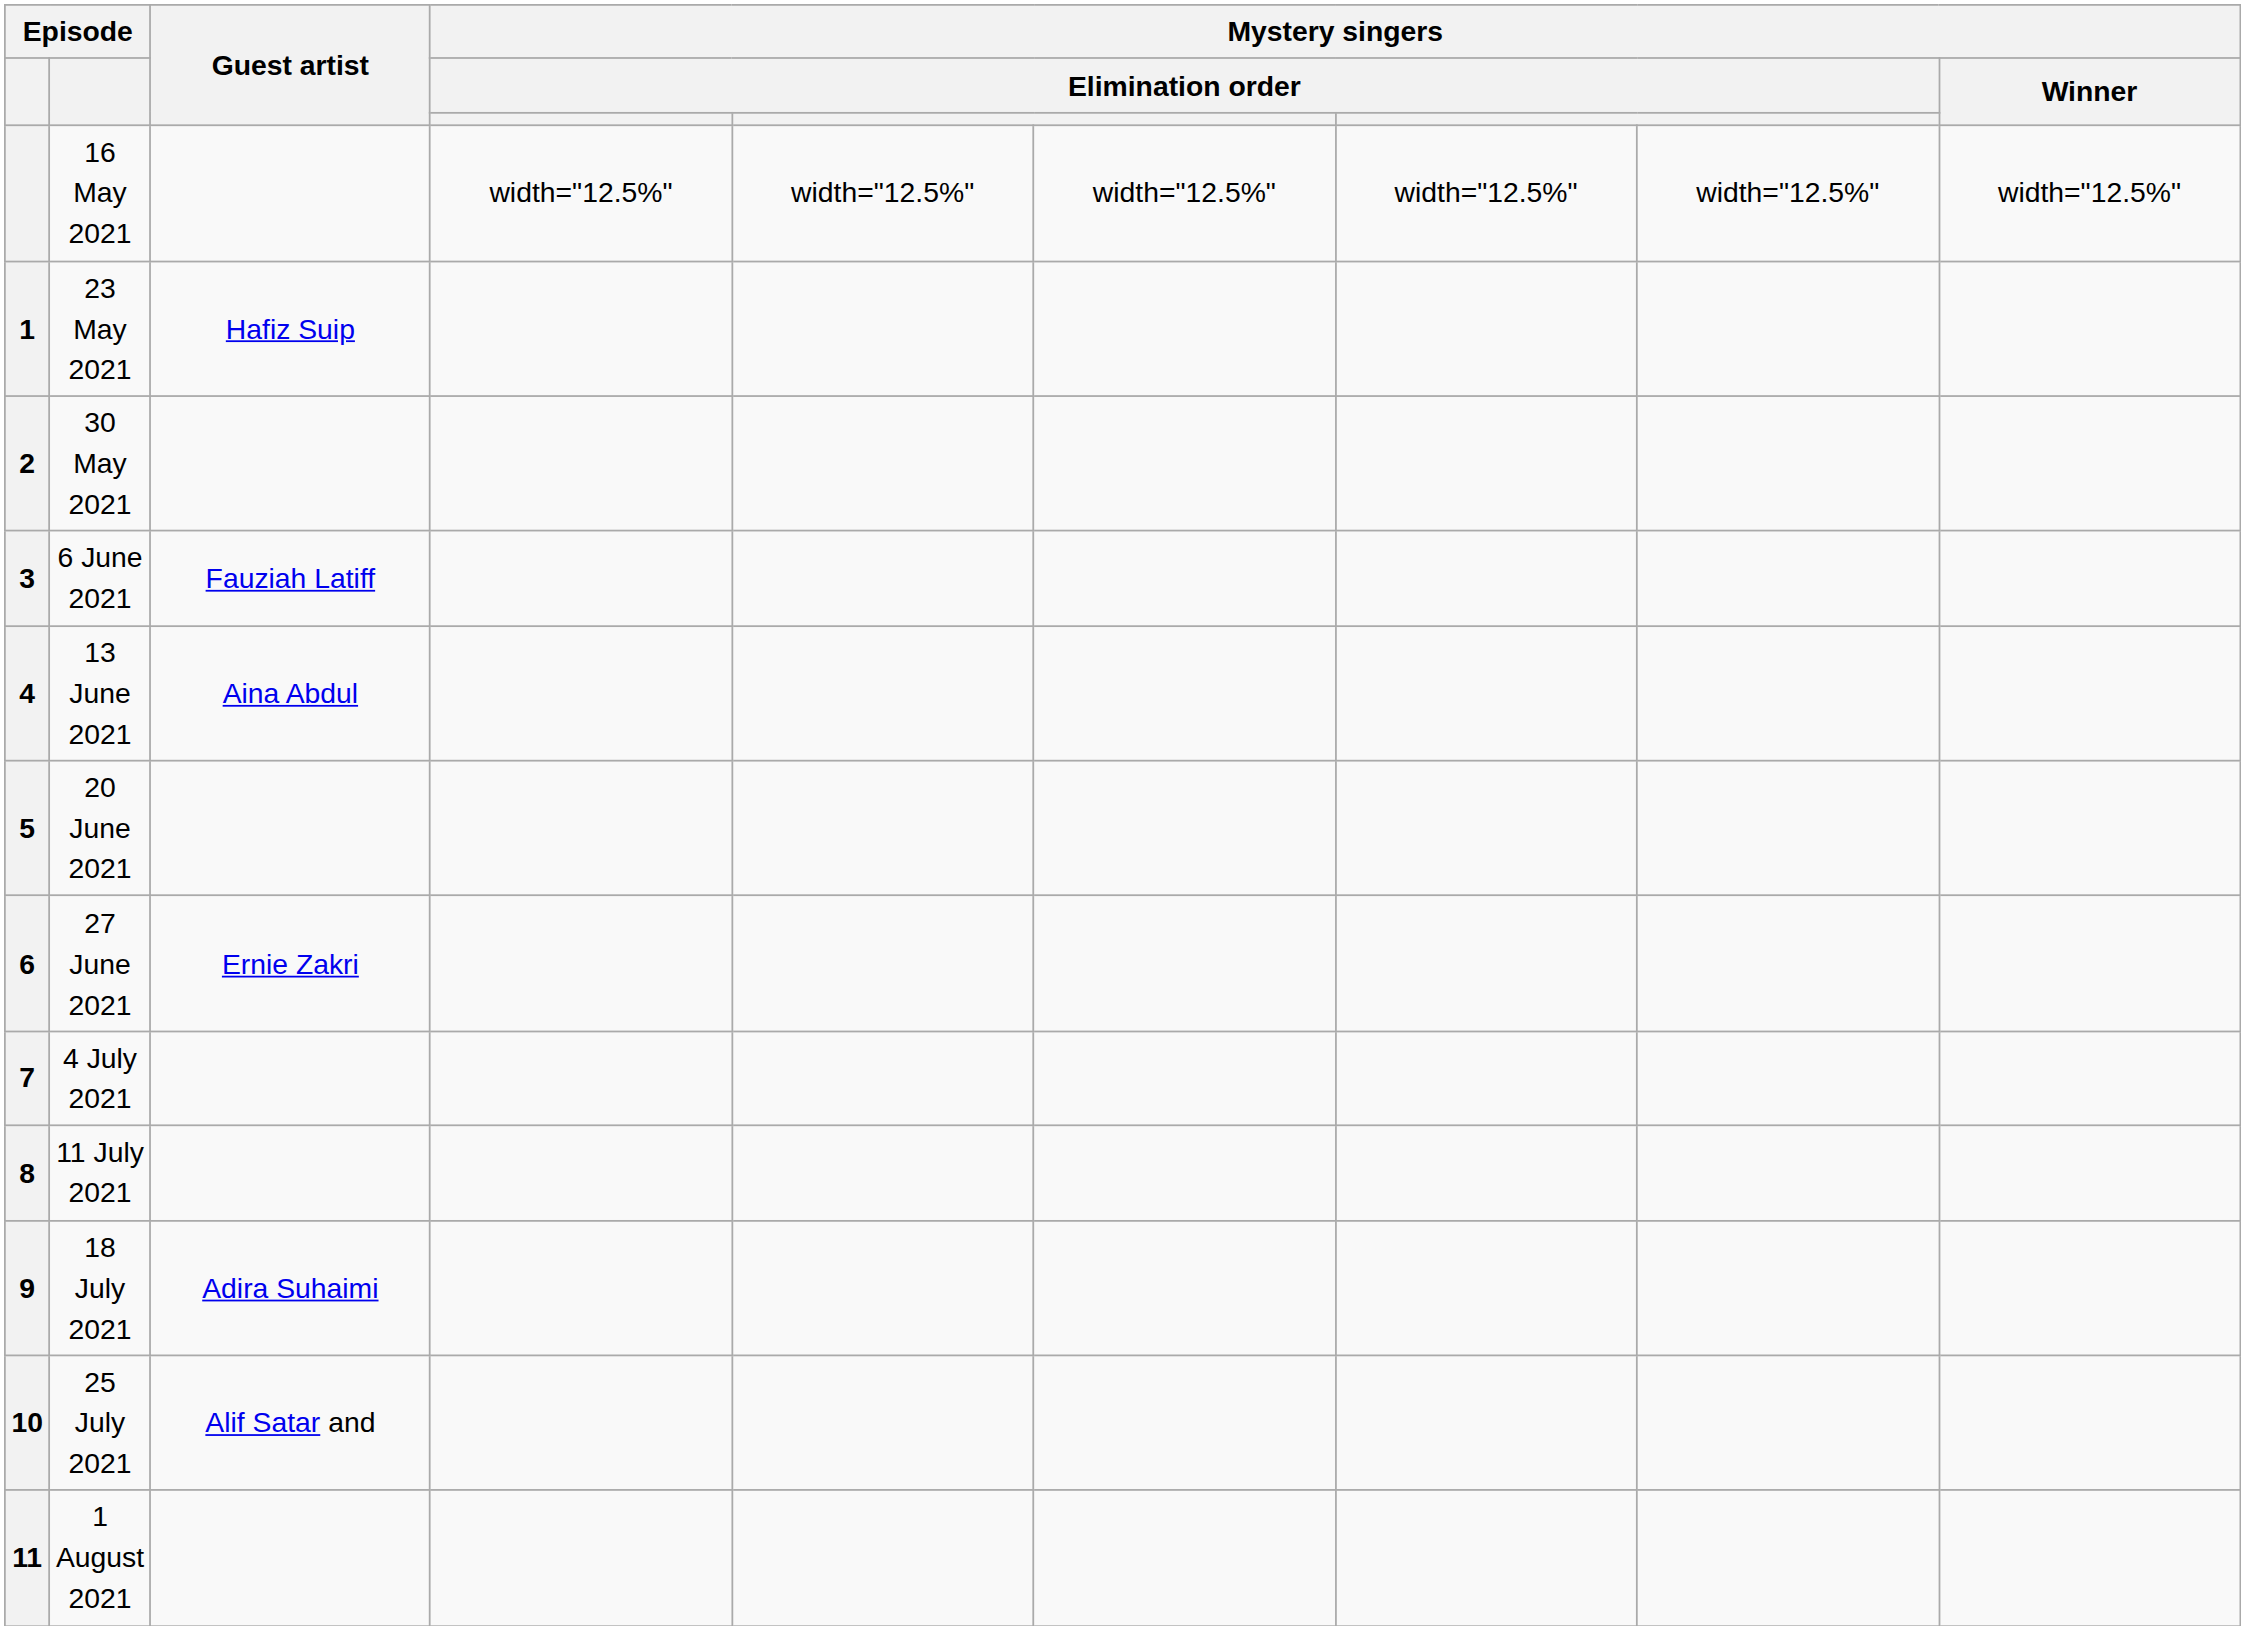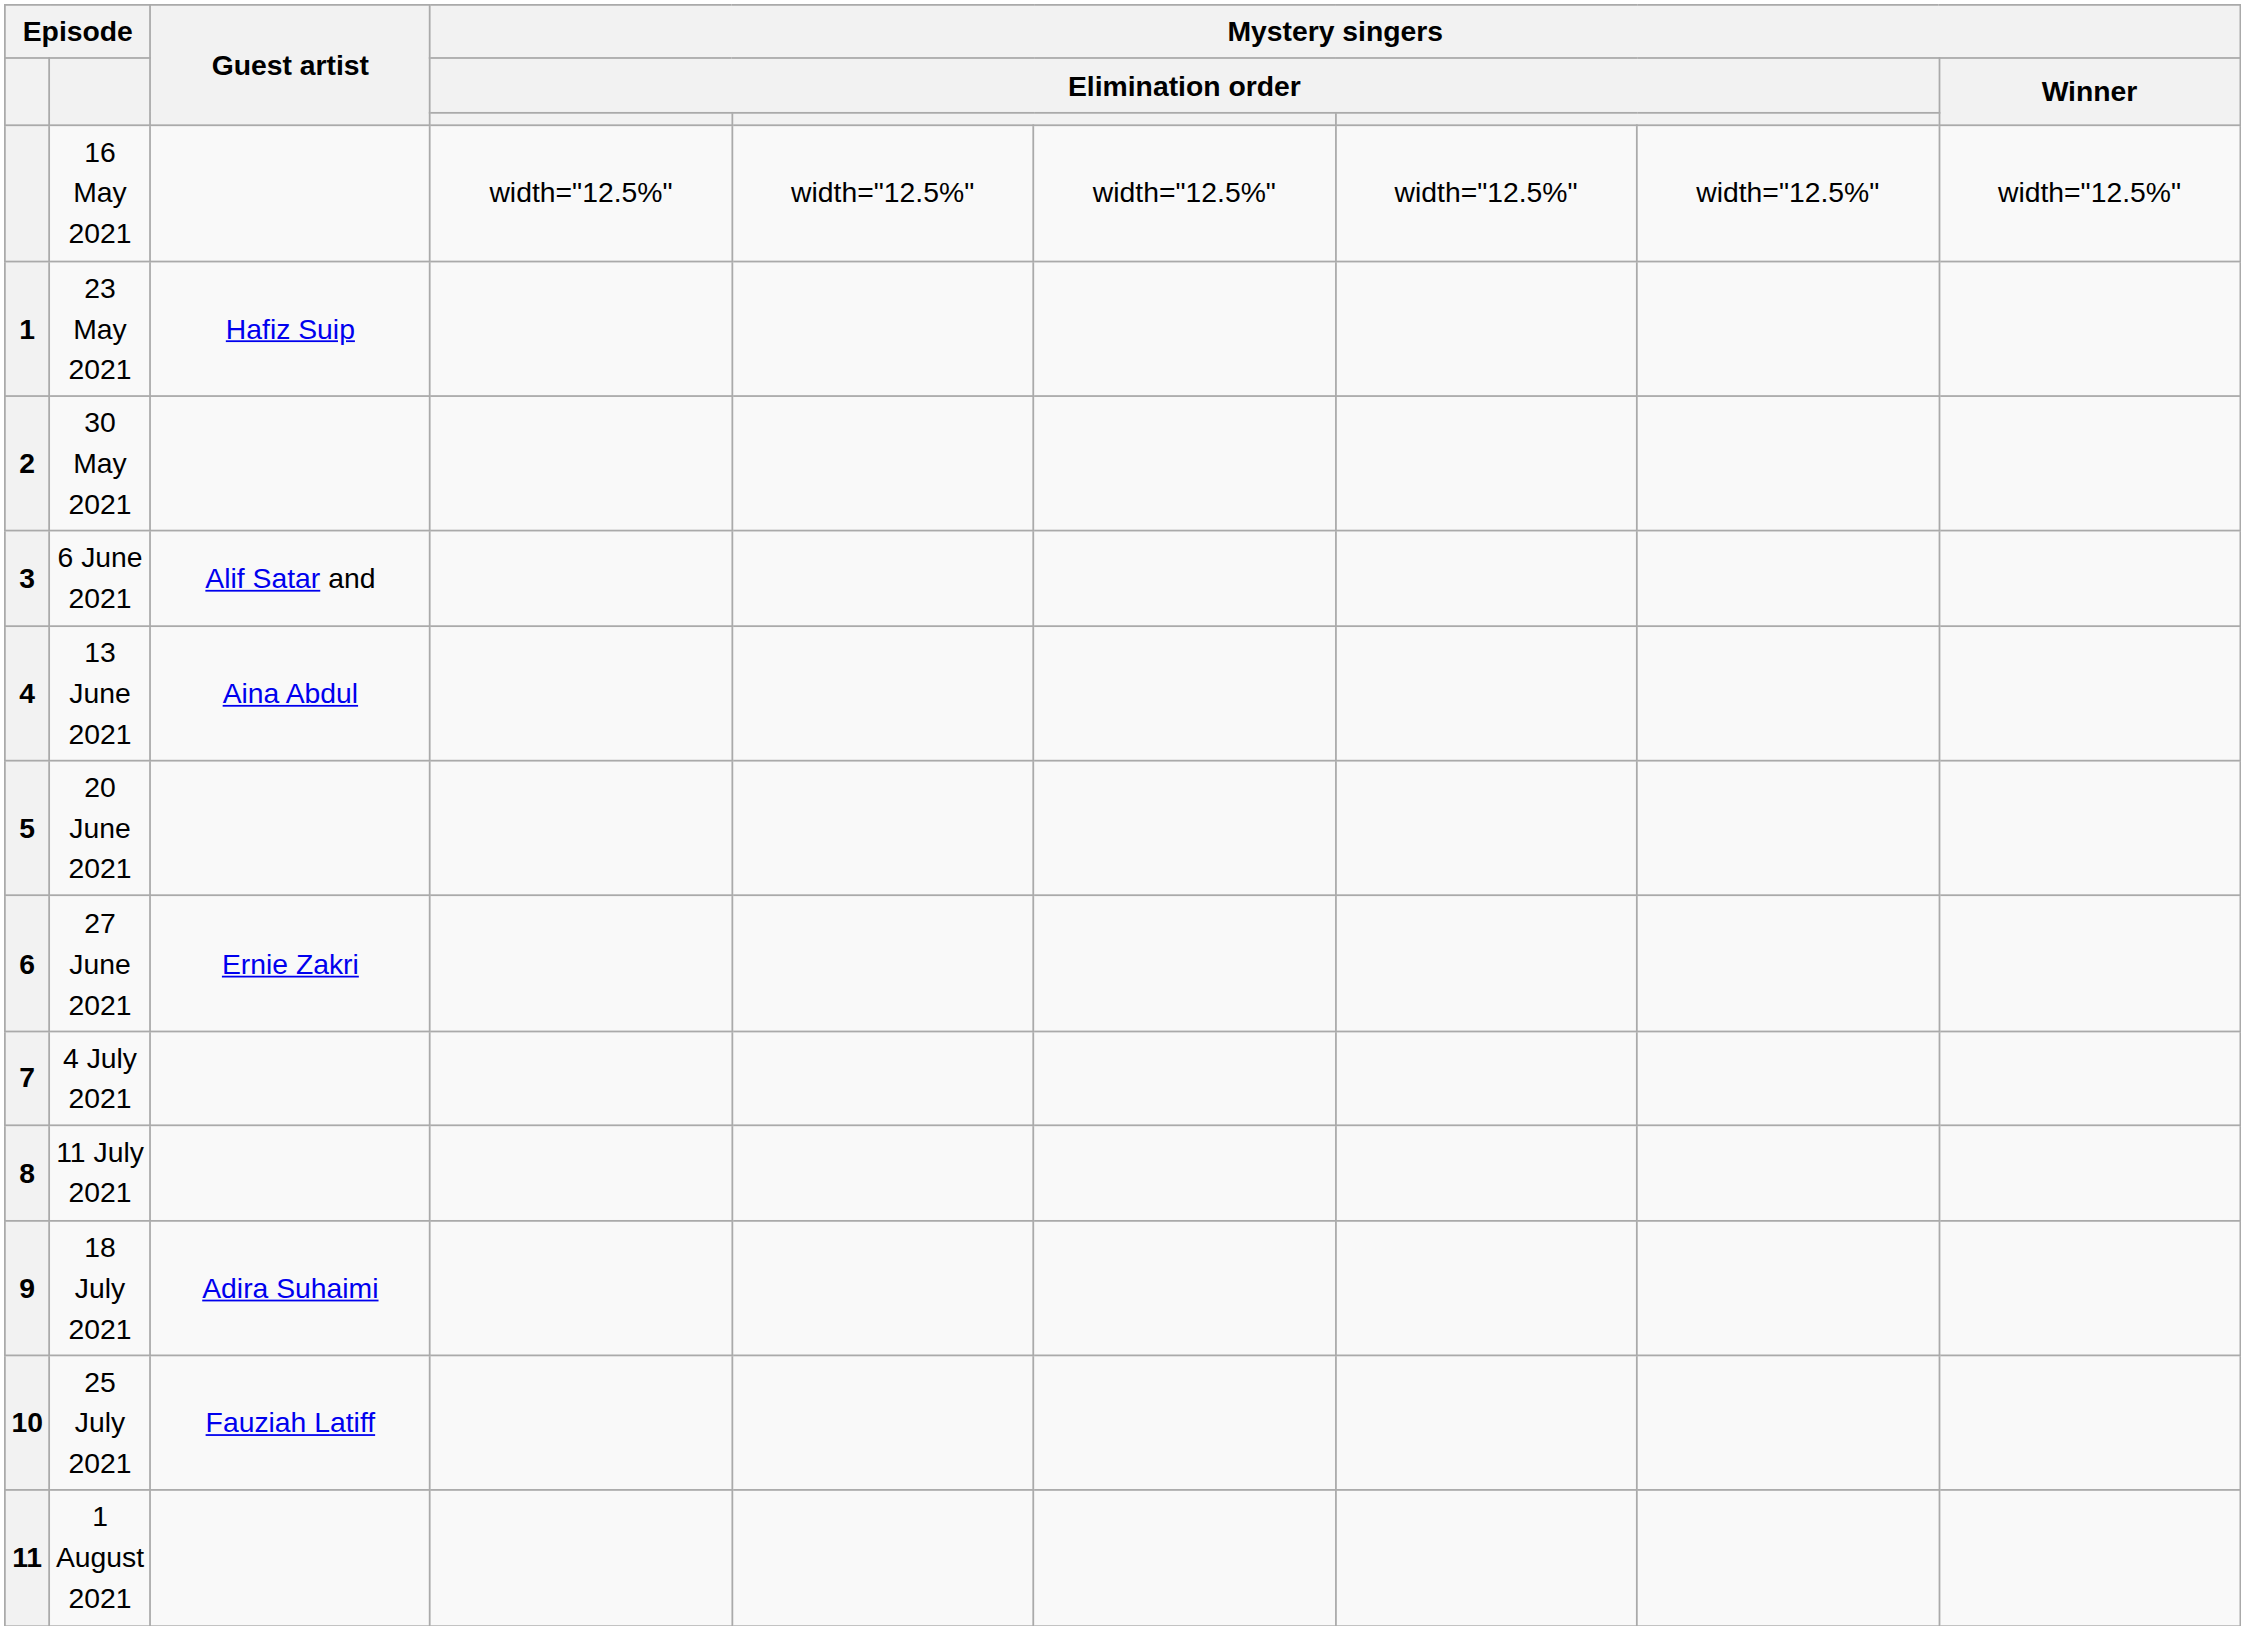(290, 578) Fauziah Latiff -> (290, 578) Alif Satar and
(290, 1423) Alif Satar and -> (290, 1423) Fauziah Latiff
